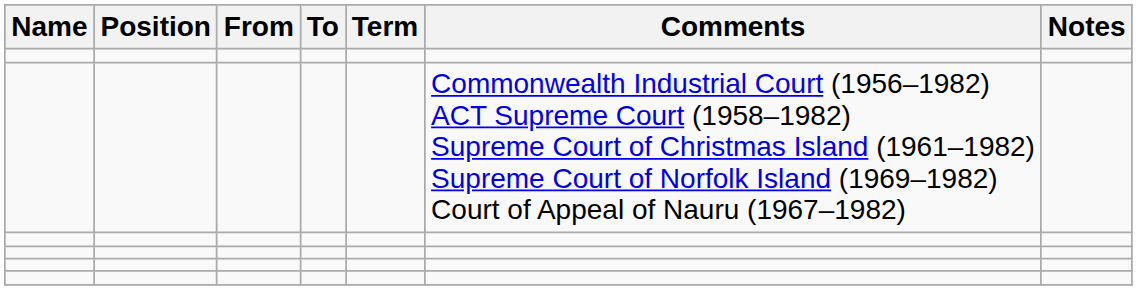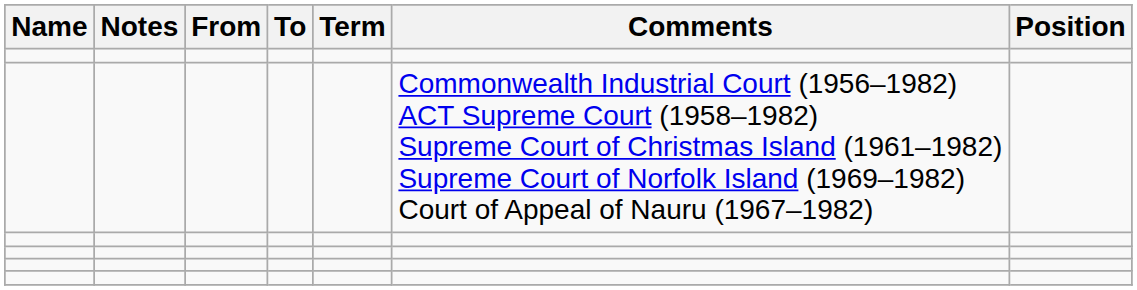columns swapped: (156, 26) <-> (1087, 26)
